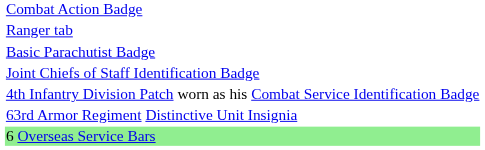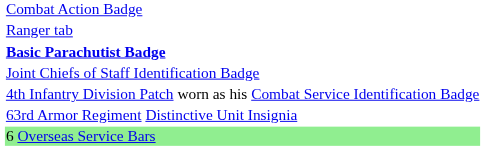(81, 51) normal -> (86, 51) bold
